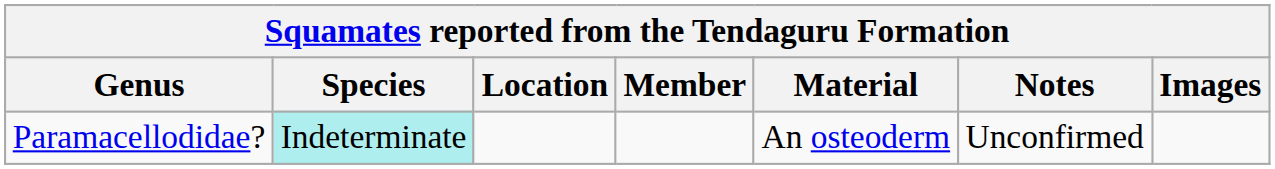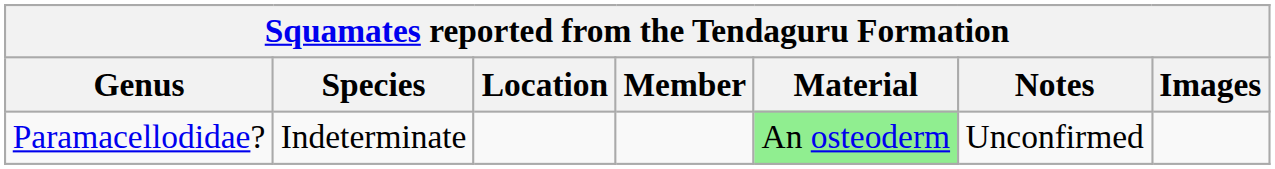(374, 137) paleturquoise background -> (374, 137) no background
(856, 137) no background -> (856, 137) lightgreen background
